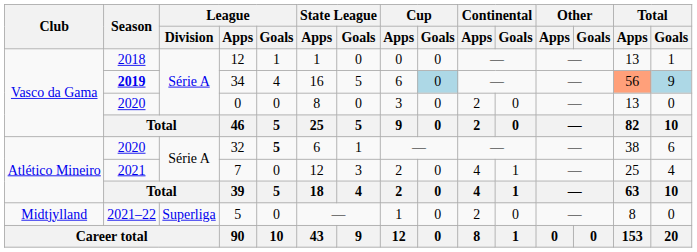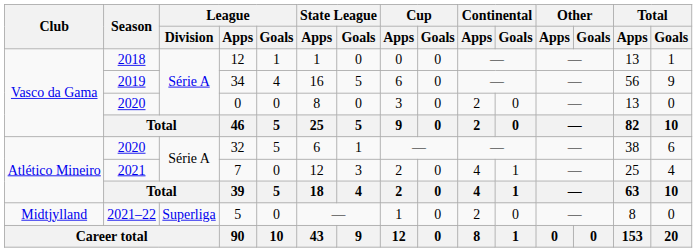(132, 81) bold -> (132, 81) normal
(438, 81) lightblue background -> (438, 81) no background
(632, 81) lightsalmon background -> (632, 81) no background
(671, 81) lightblue background -> (671, 81) no background
(277, 147) bold -> (277, 147) normal
